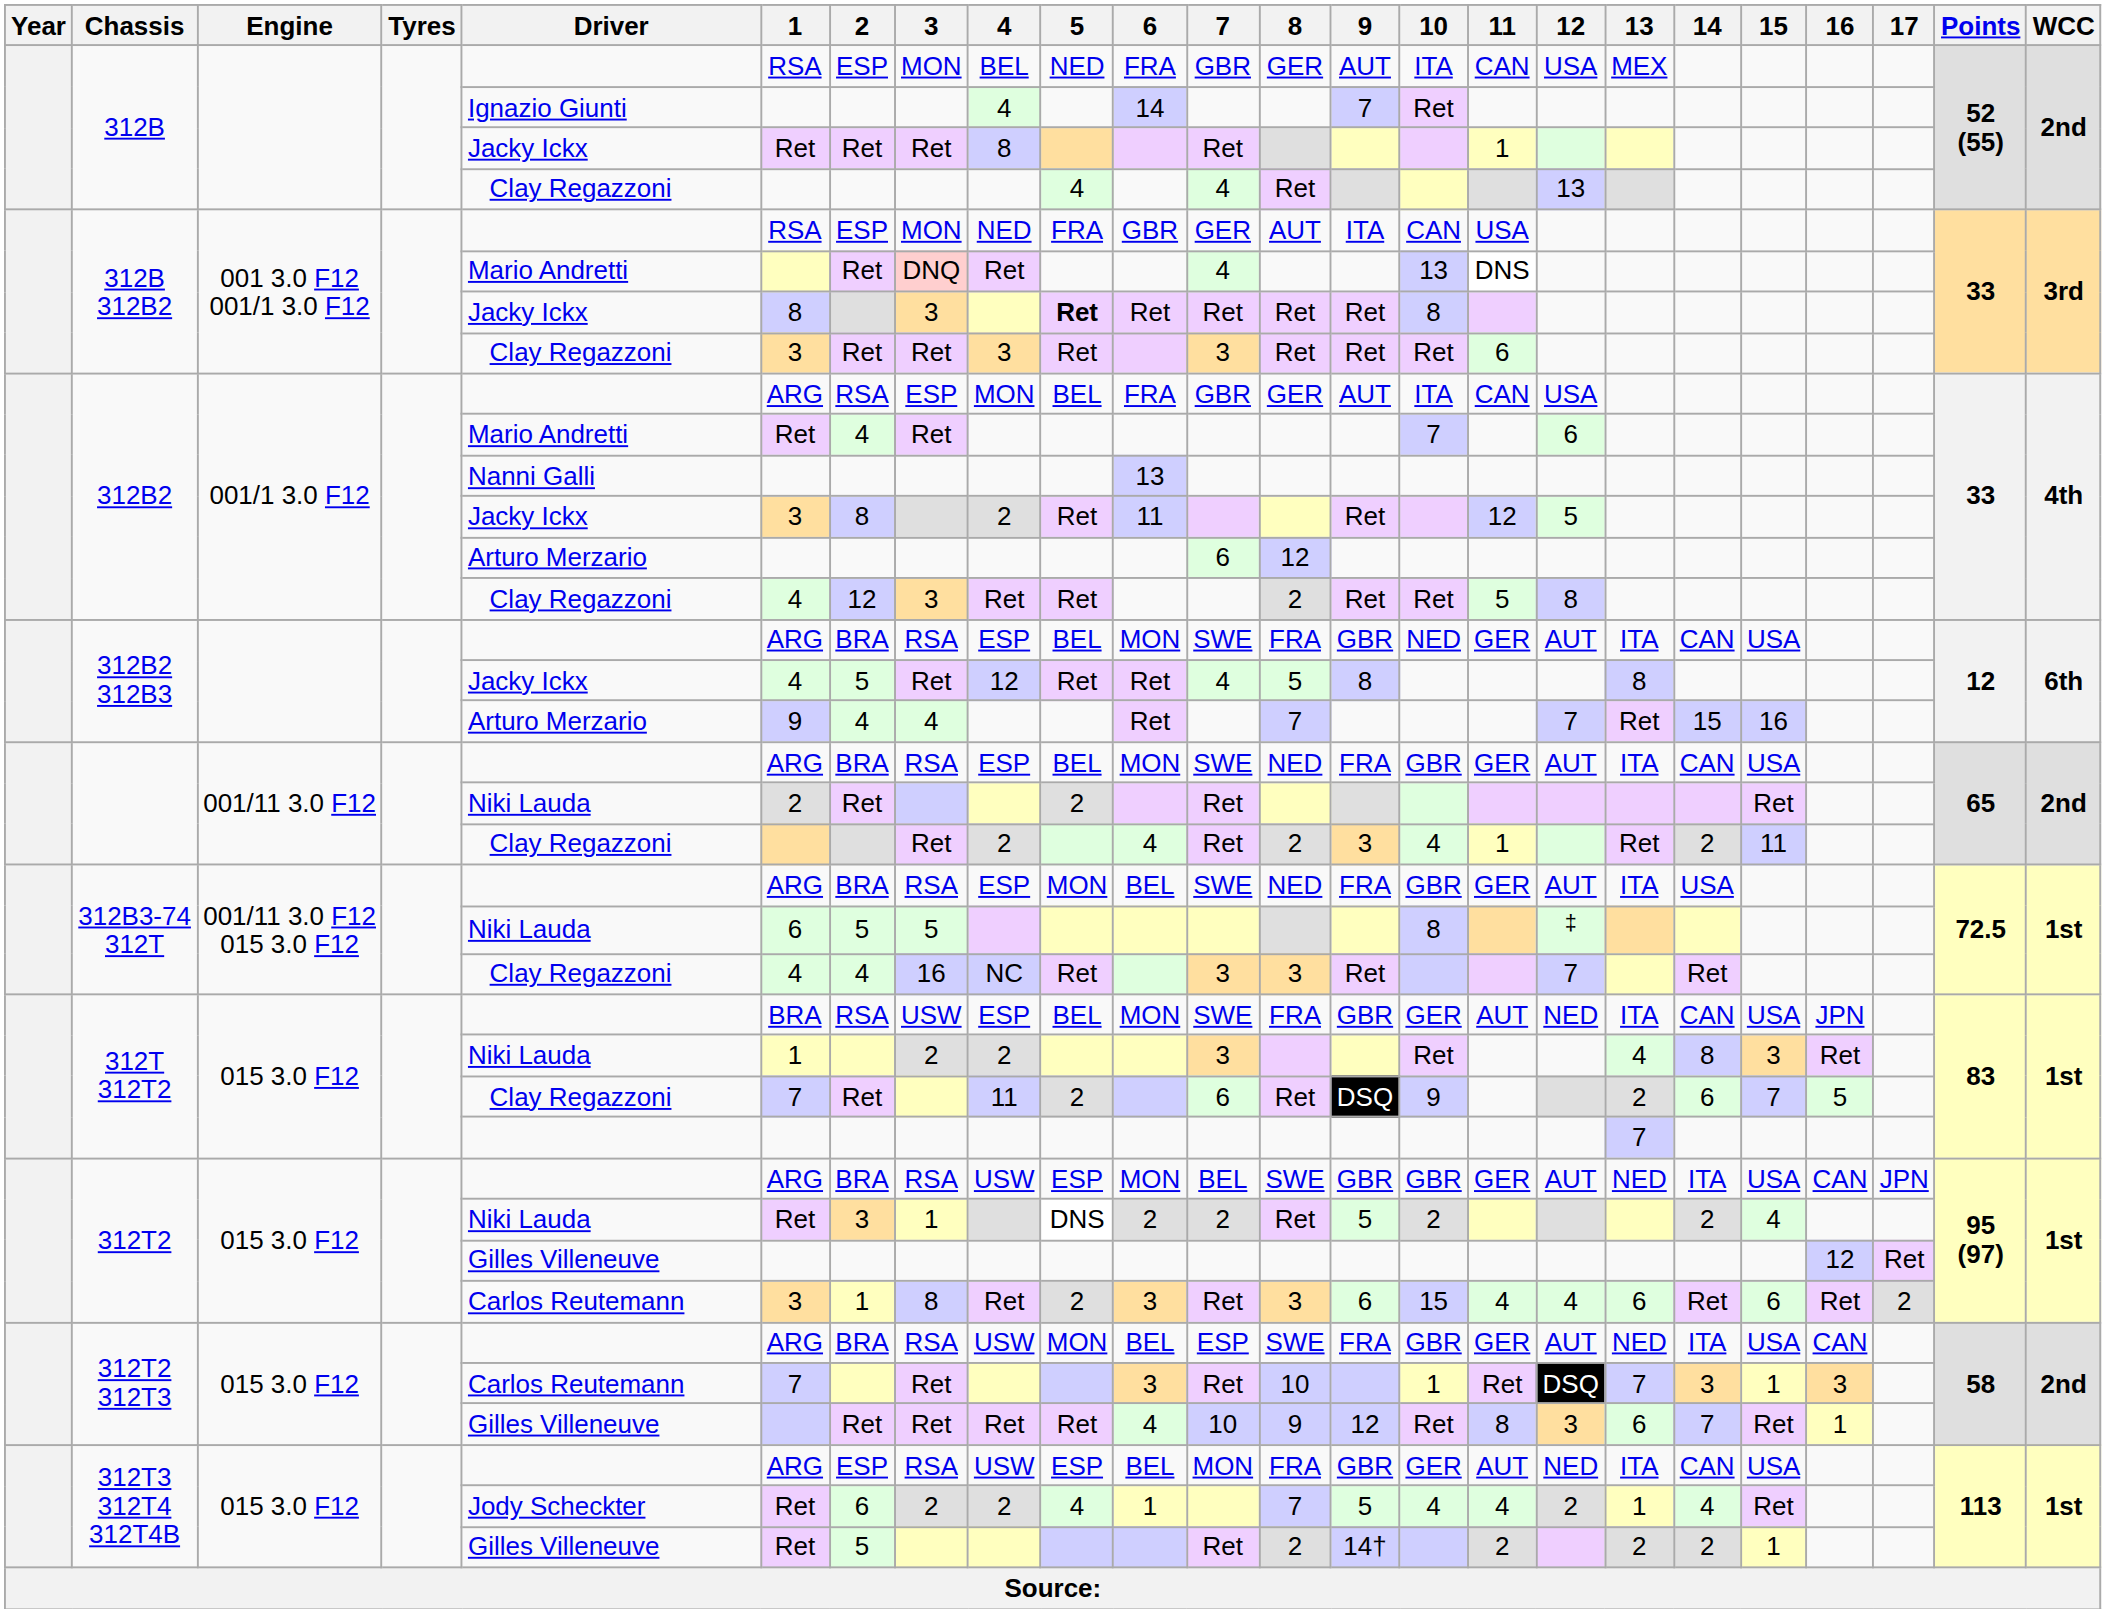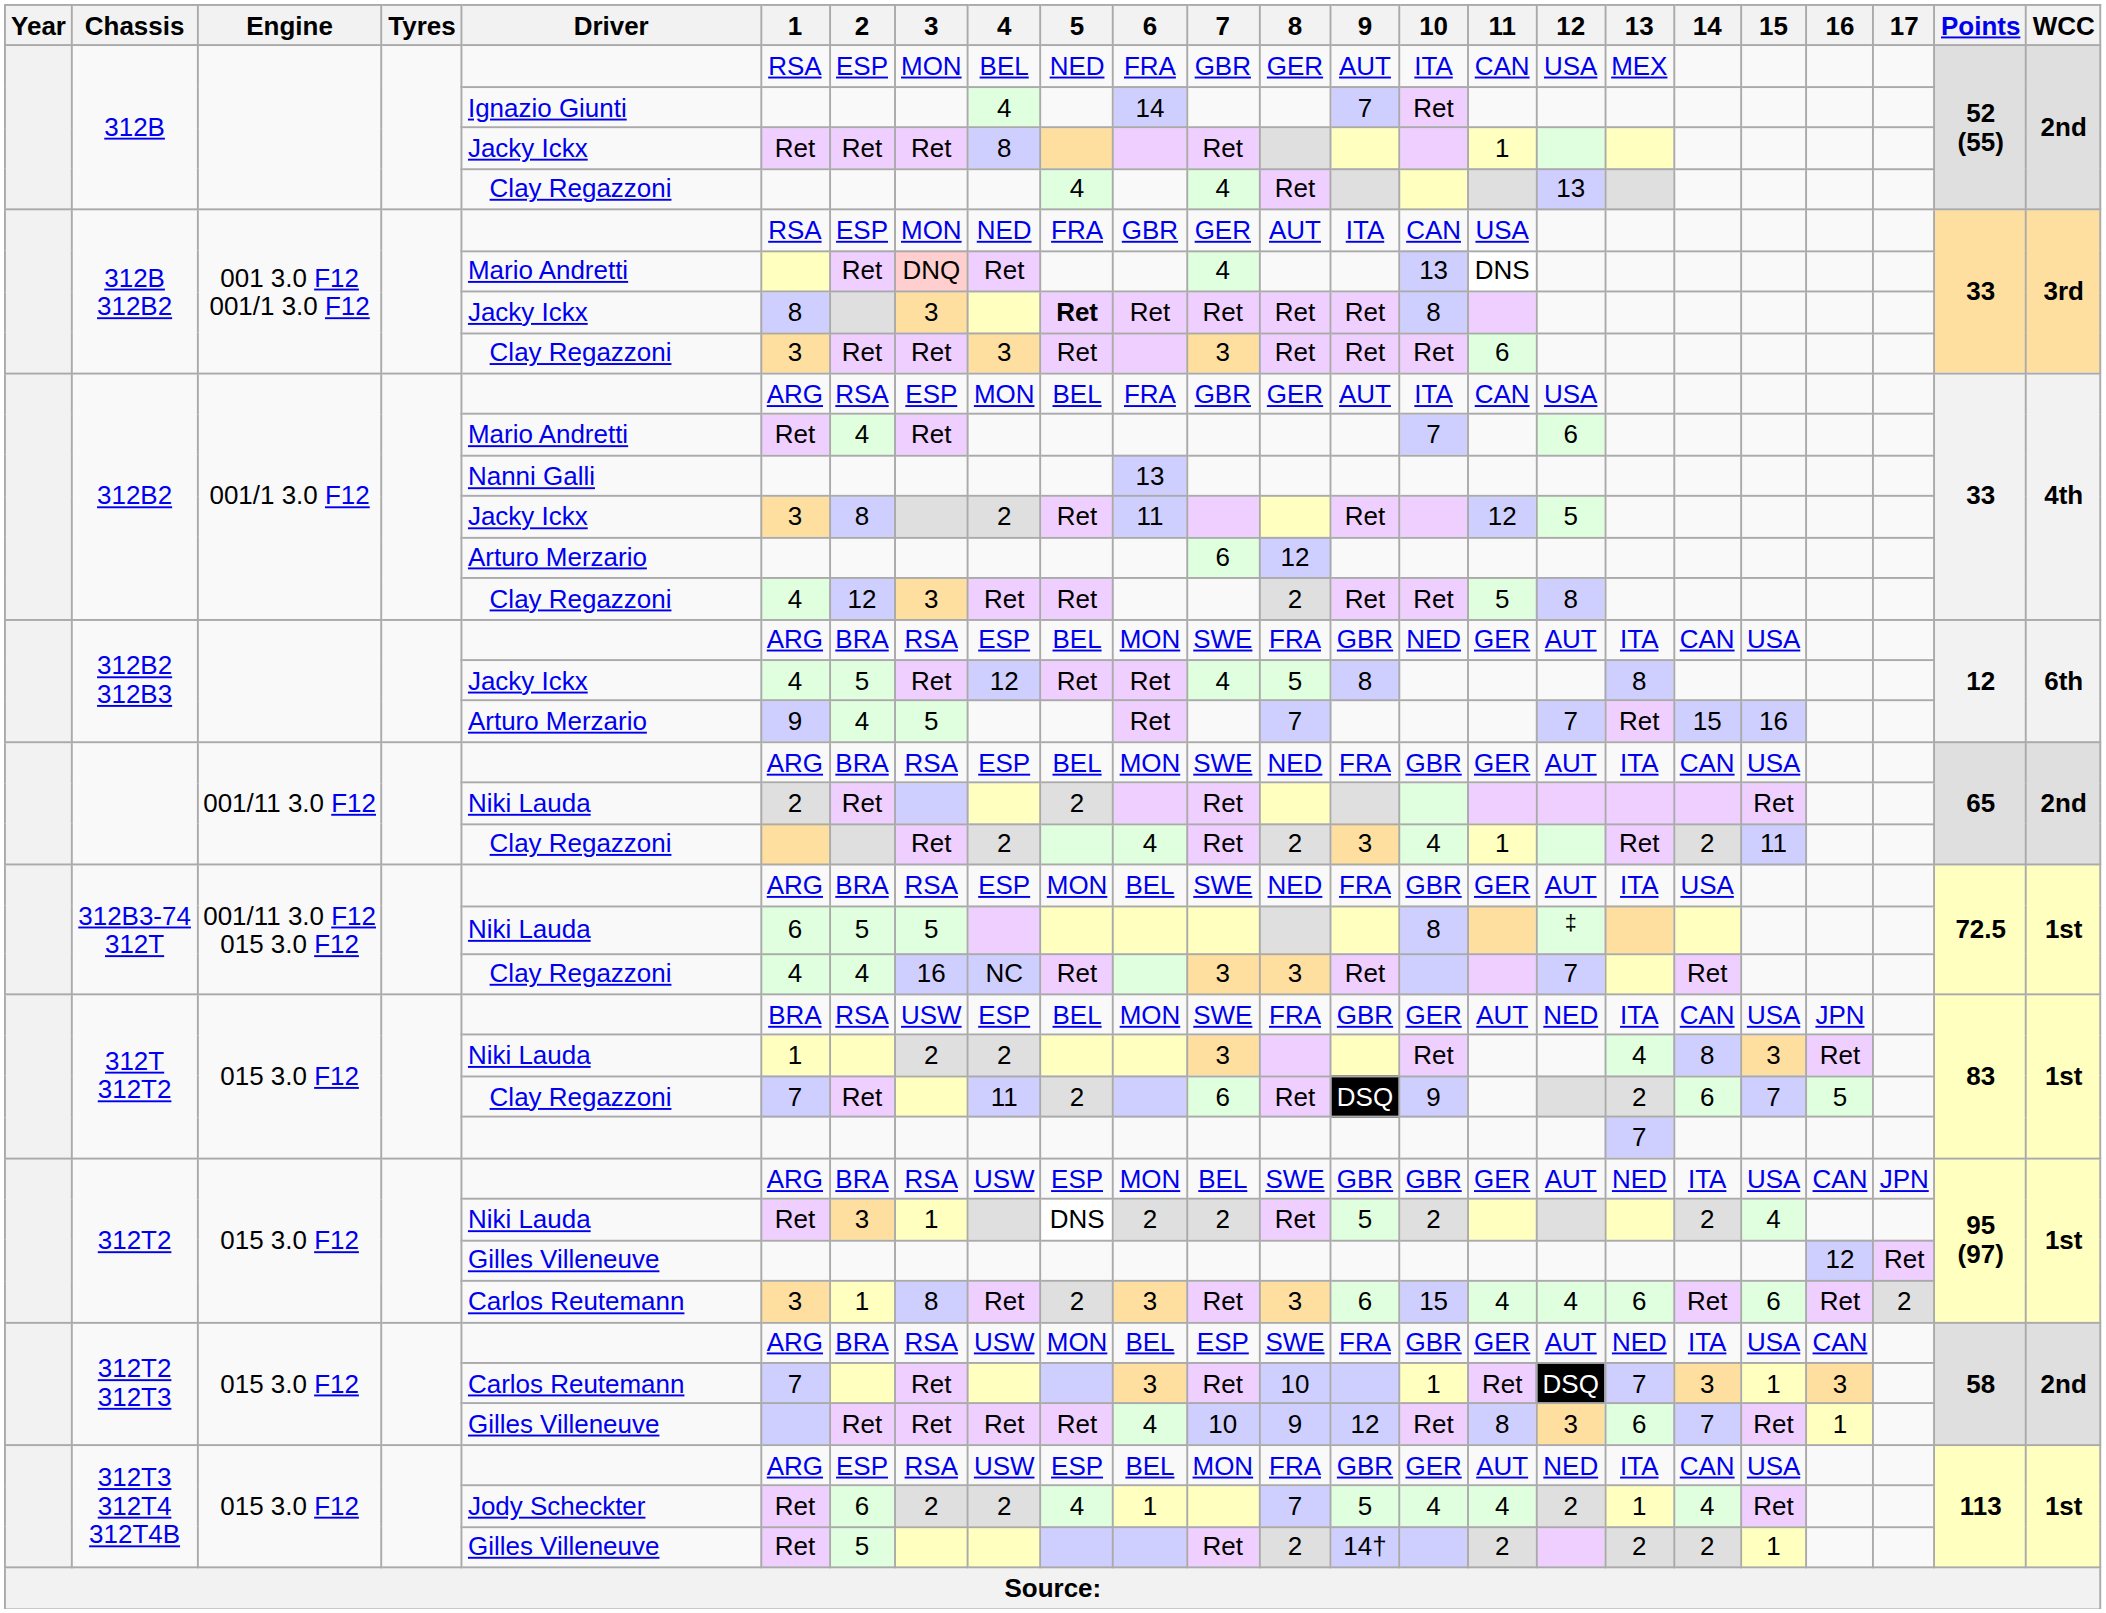(931, 721) 4 -> (931, 721) 5
